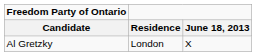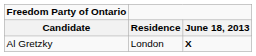(188, 43) normal -> (188, 43) bold
